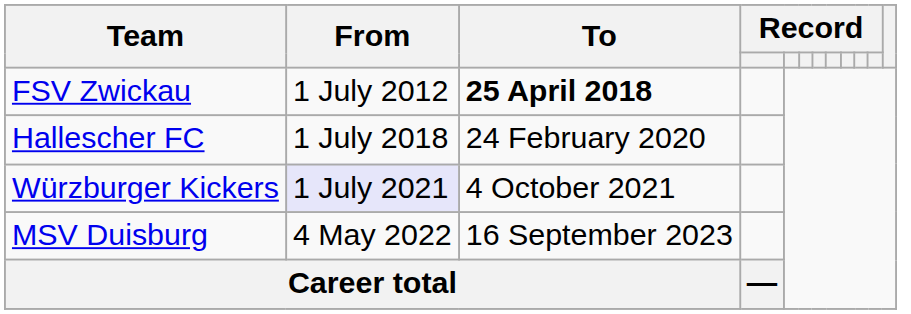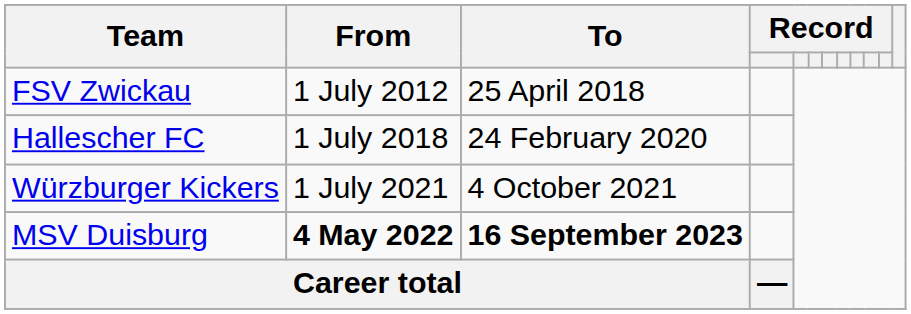(559, 90) bold -> (556, 90) normal
(371, 187) lavender background -> (371, 187) no background
(372, 235) normal -> (373, 235) bold
(599, 235) normal -> (605, 235) bold
